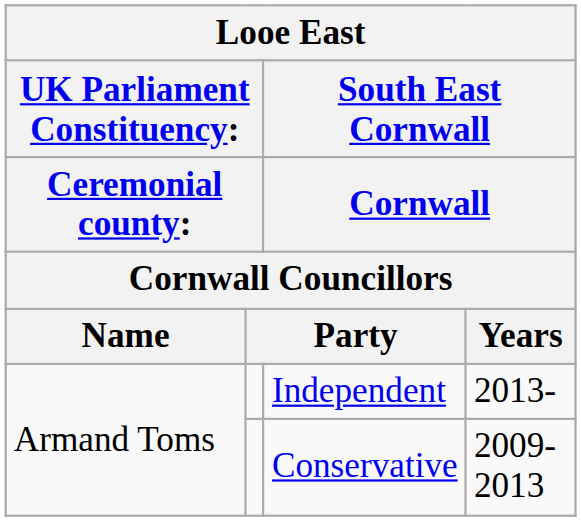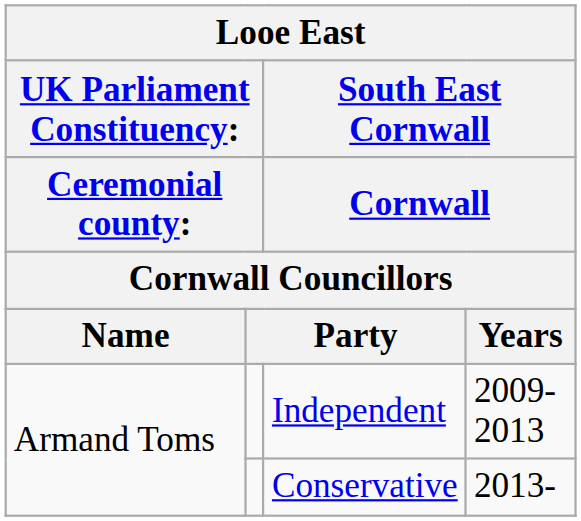(515, 390) 2013- -> (515, 410) 2009-2013
(515, 466) 2009-2013 -> (515, 486) 2013-
